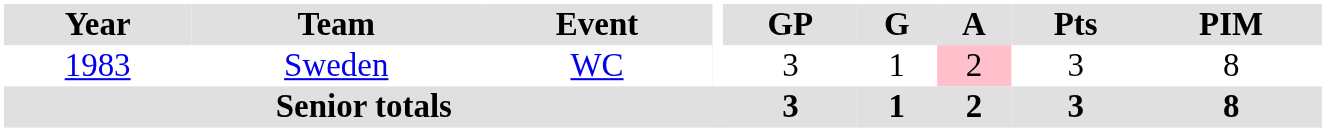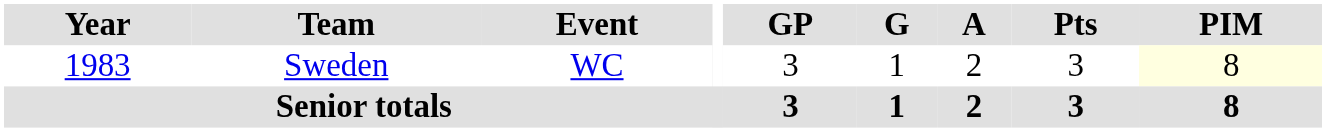(974, 65) pink background -> (974, 65) no background
(1231, 65) no background -> (1231, 65) lightyellow background
